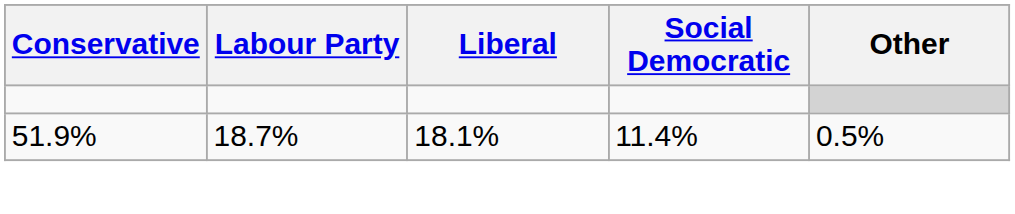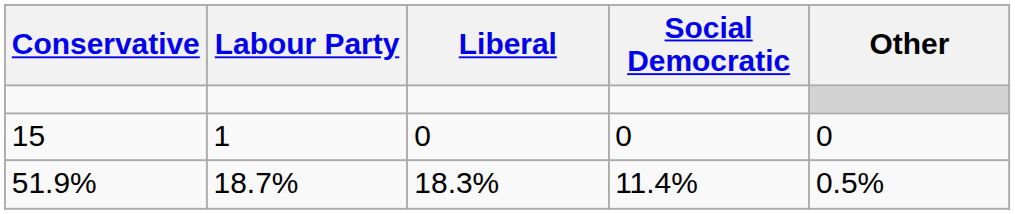+ row: (28, 136)
(457, 136) 18.1% -> (457, 183) 18.3%
